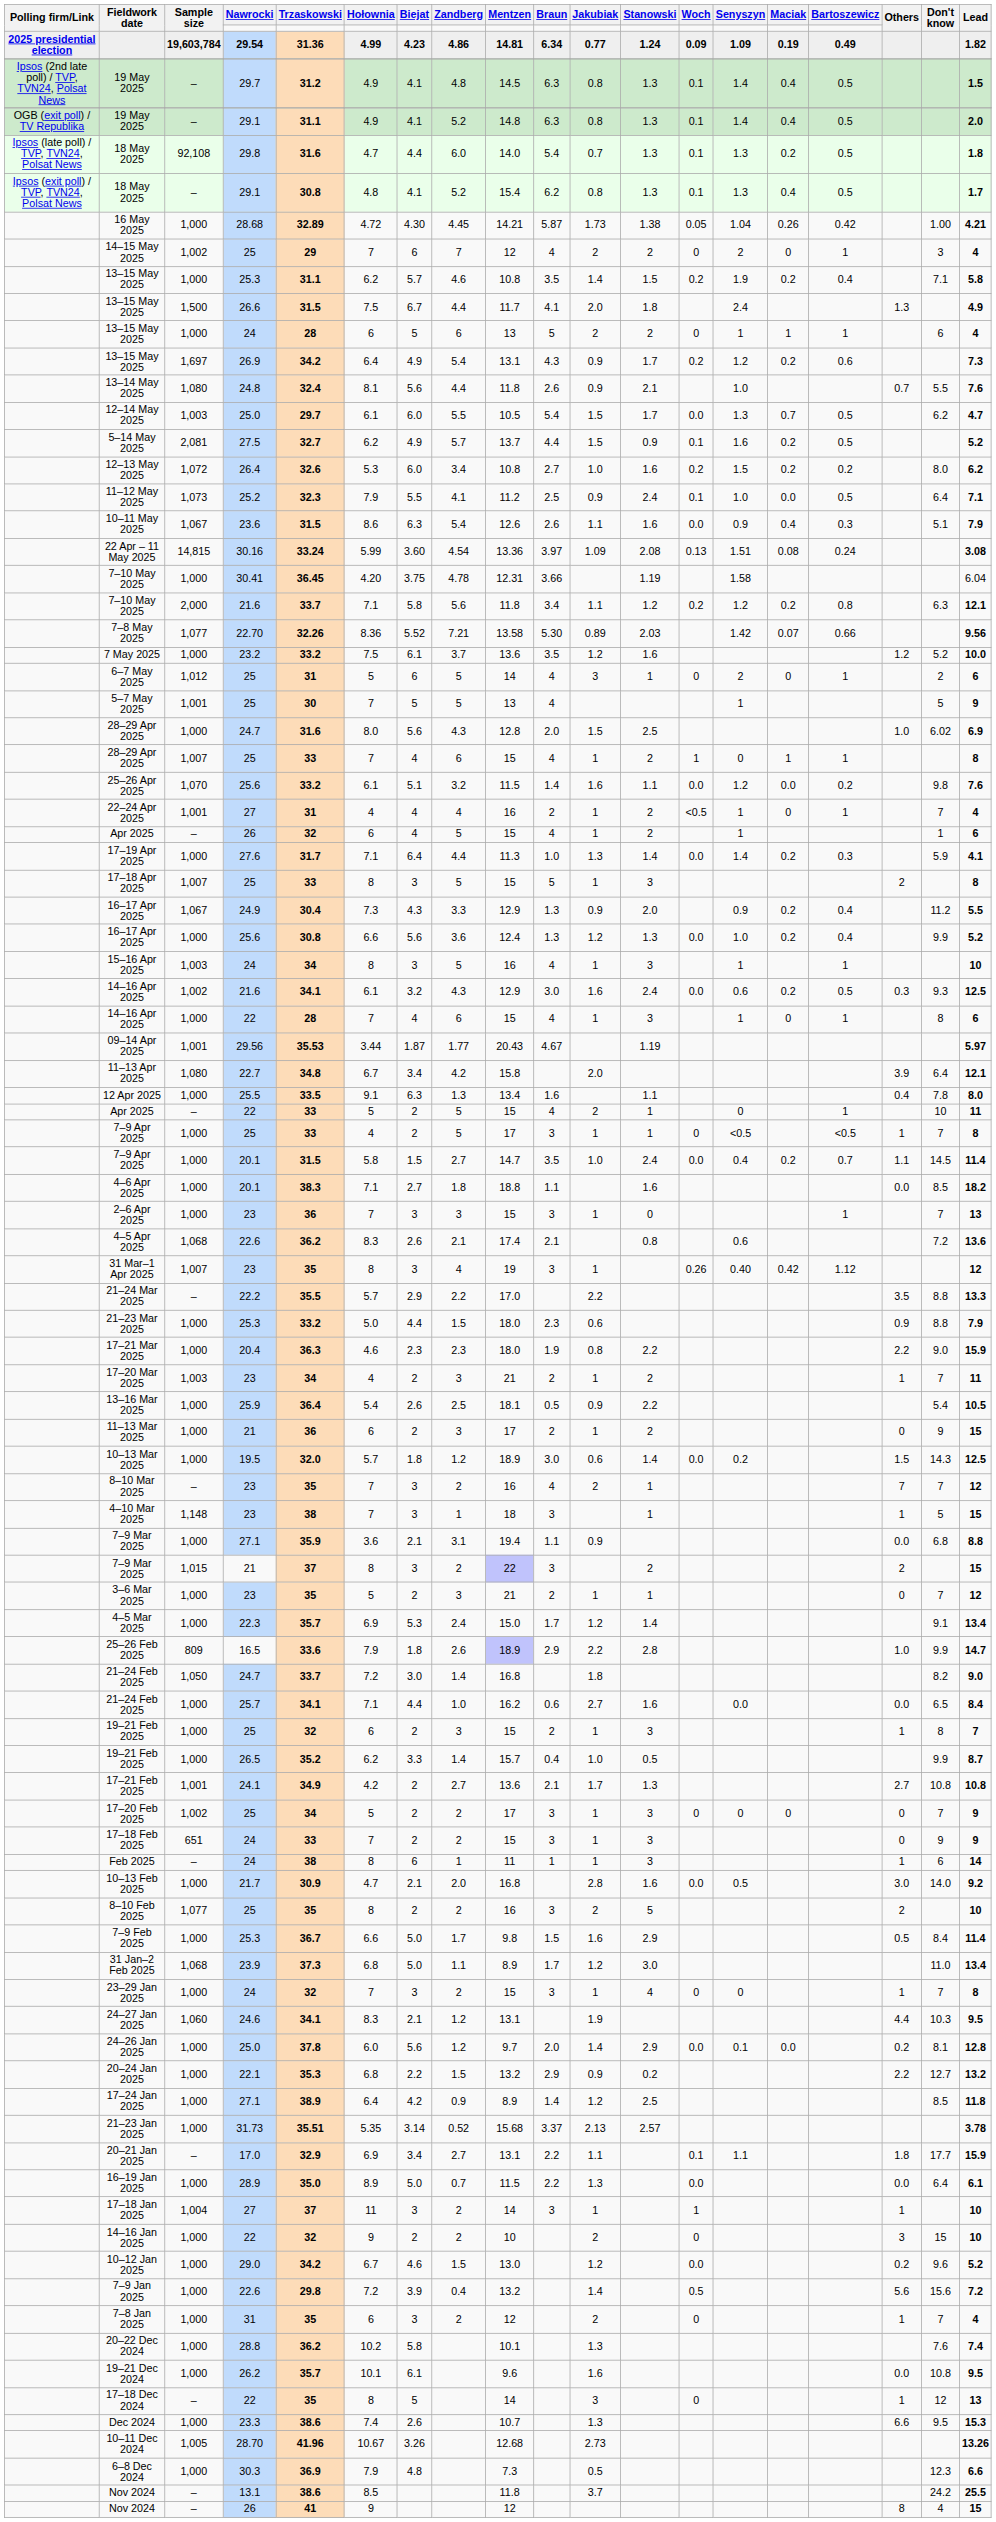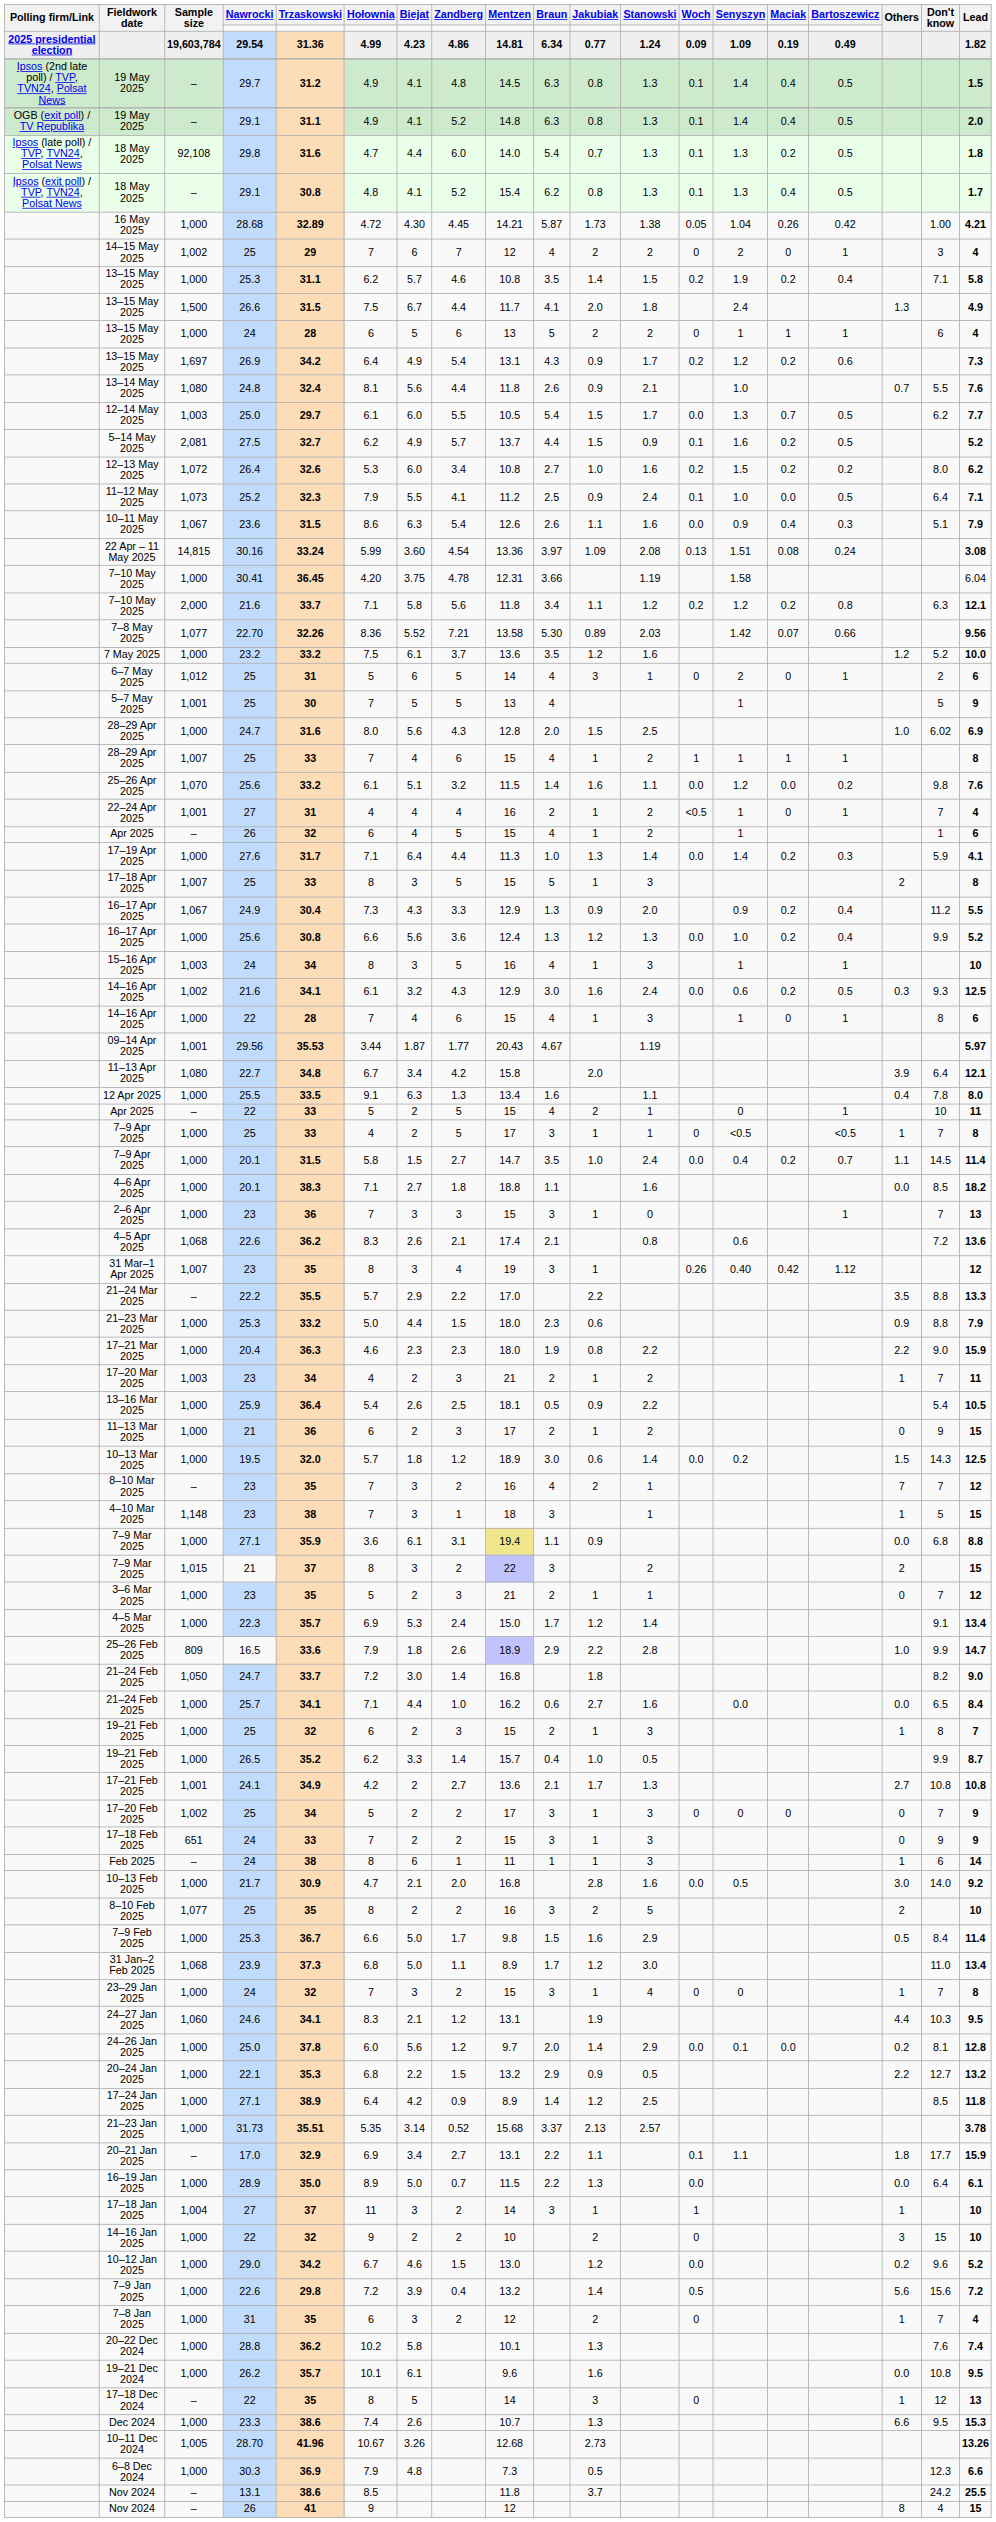(975, 415) 4.7 -> (975, 415) 7.7
(741, 758) 0 -> (741, 758) 1
(414, 1541) 2.1 -> (414, 1541) 6.1
(510, 1541) no background -> (510, 1541) khaki background
(650, 2074) 0.2 -> (650, 2074) 0.5
